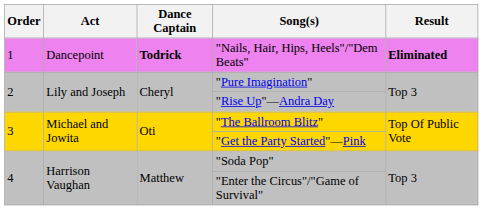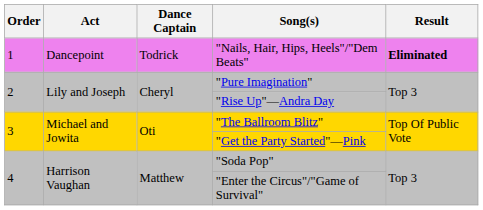(160, 55) bold -> (159, 55) normal
